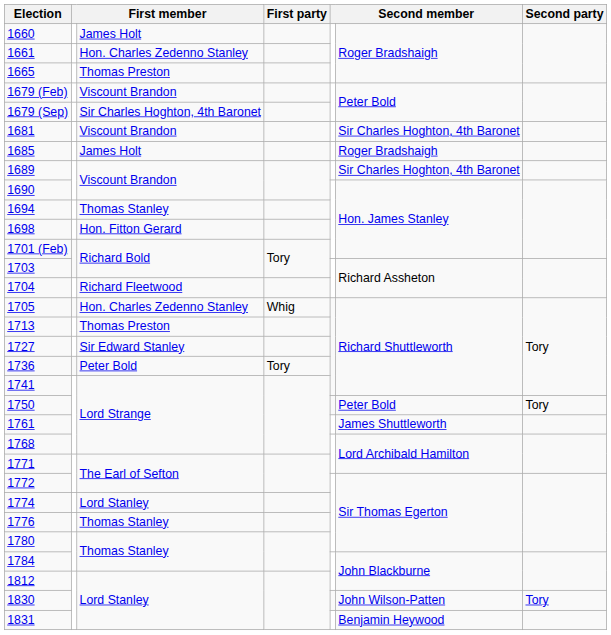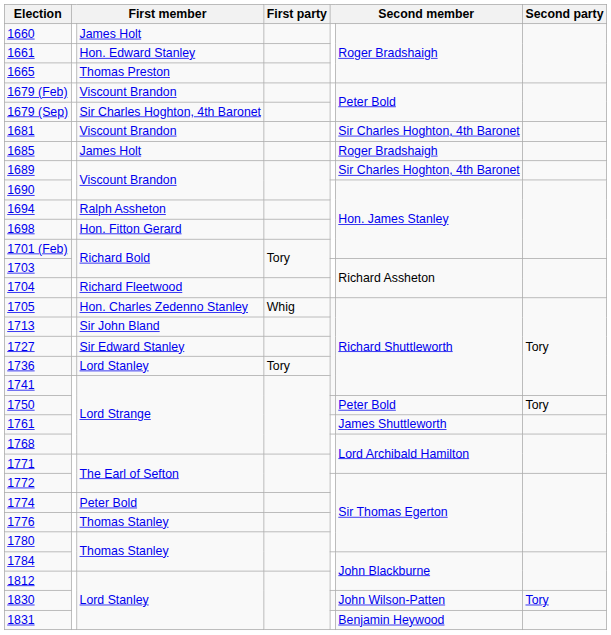(164, 53) Hon. Charles Zedenno Stanley -> (137, 53) Hon. Edward Stanley
(124, 209) Thomas Stanley -> (123, 209) Ralph Assheton
(125, 326) Thomas Preston -> (120, 326) Sir John Bland
(108, 365) Peter Bold -> (114, 365) Lord Stanley
(114, 502) Lord Stanley -> (108, 502) Peter Bold
